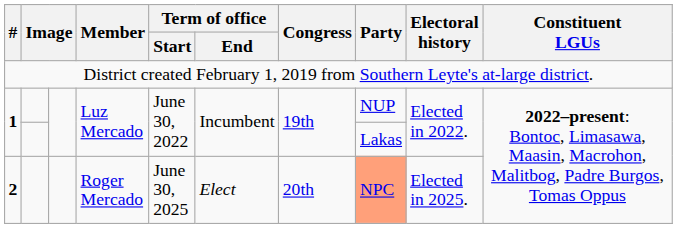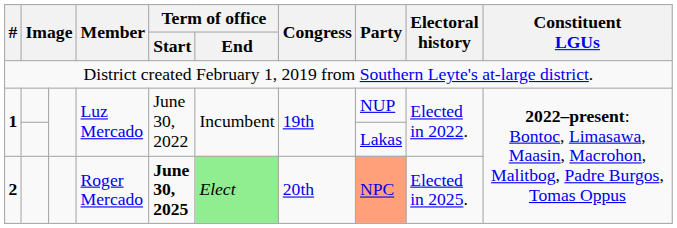(171, 189) normal -> (171, 189) bold
(217, 189) no background -> (217, 189) lightgreen background
